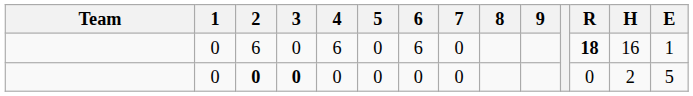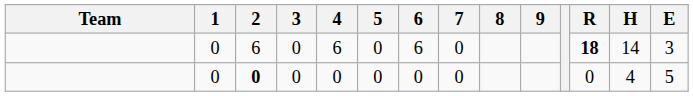(630, 47) 16 -> (630, 47) 14
(669, 47) 1 -> (669, 47) 3
(296, 76) bold -> (296, 76) normal
(630, 76) 2 -> (630, 76) 4
